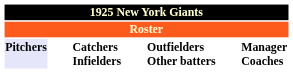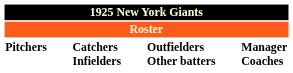(26, 46) lavender background -> (26, 46) no background
